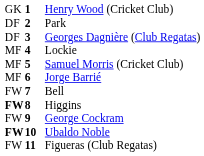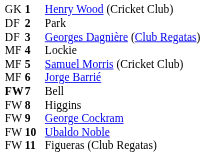(13, 91) normal -> (14, 91) bold
(14, 105) bold -> (13, 105) normal
(14, 132) bold -> (13, 132) normal
